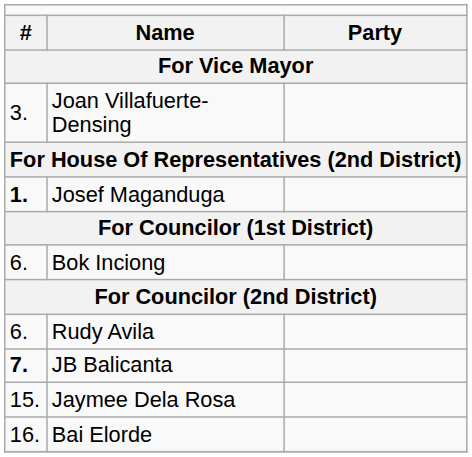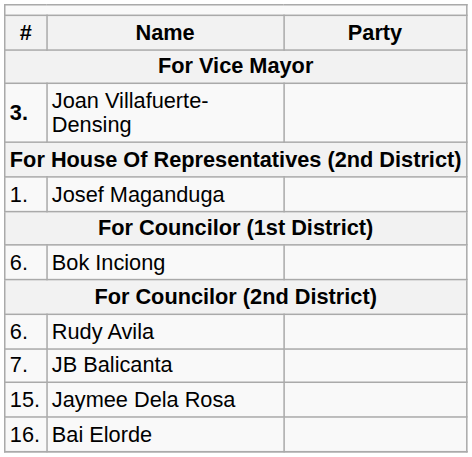(19, 113) normal -> (19, 113) bold
(19, 194) bold -> (19, 194) normal
(19, 366) bold -> (19, 366) normal
